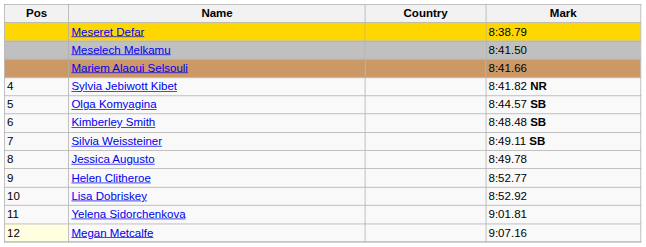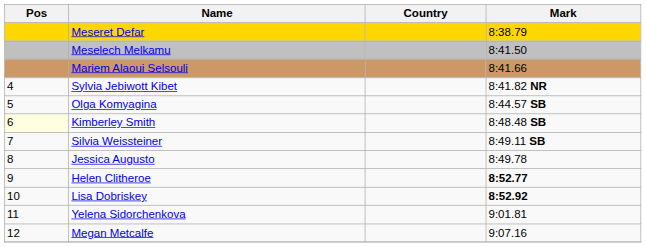(10, 123) no background -> (10, 123) lightyellow background
(508, 178) normal -> (508, 178) bold
(508, 196) normal -> (508, 196) bold
(13, 232) lightyellow background -> (13, 232) no background
